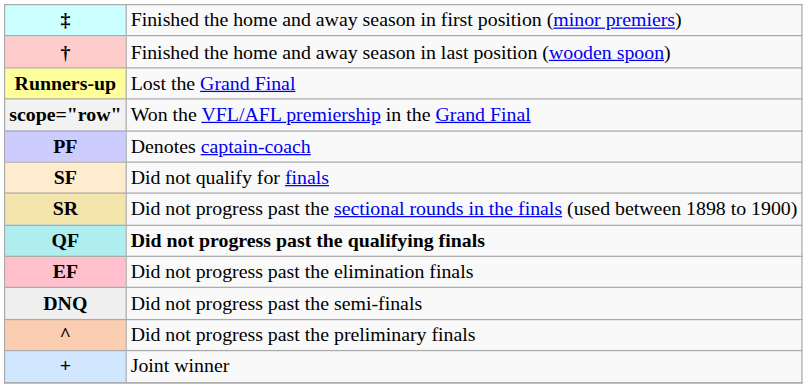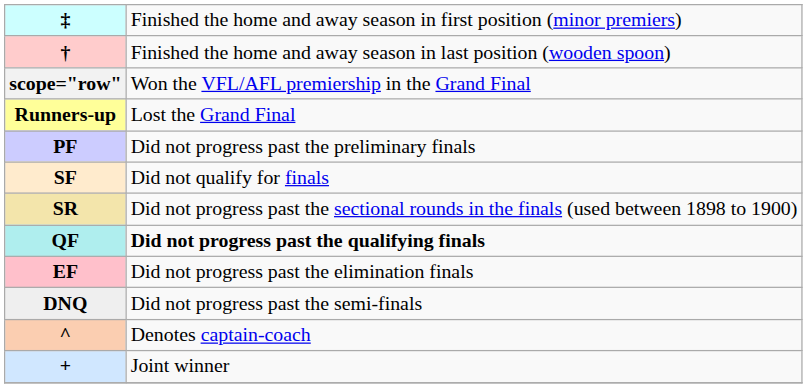rows swapped: (65, 114) <-> (65, 83)
(221, 146) Denotes captain-coach -> (303, 146) Did not progress past the preliminary finals
(303, 334) Did not progress past the preliminary finals -> (221, 334) Denotes captain-coach
